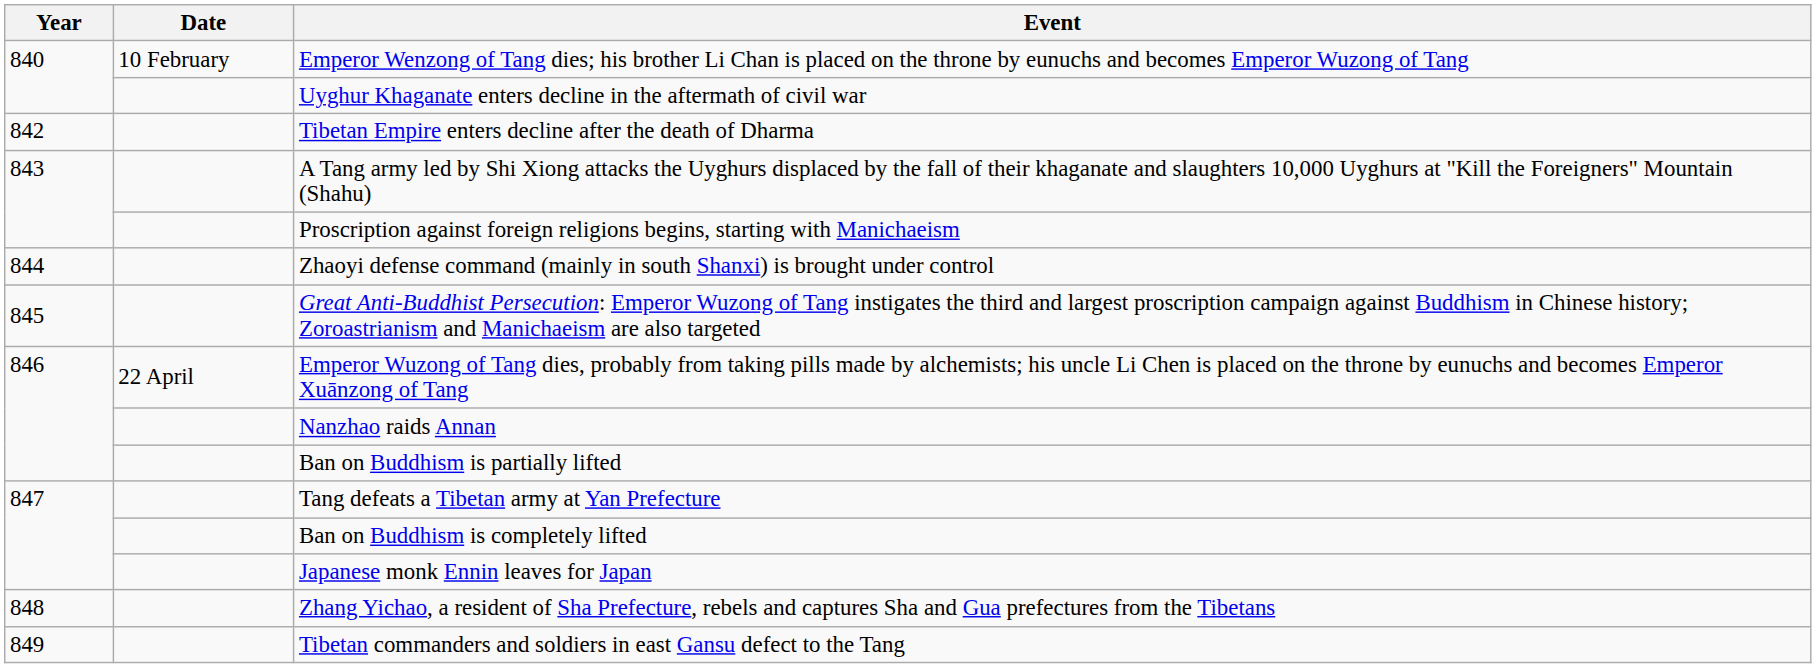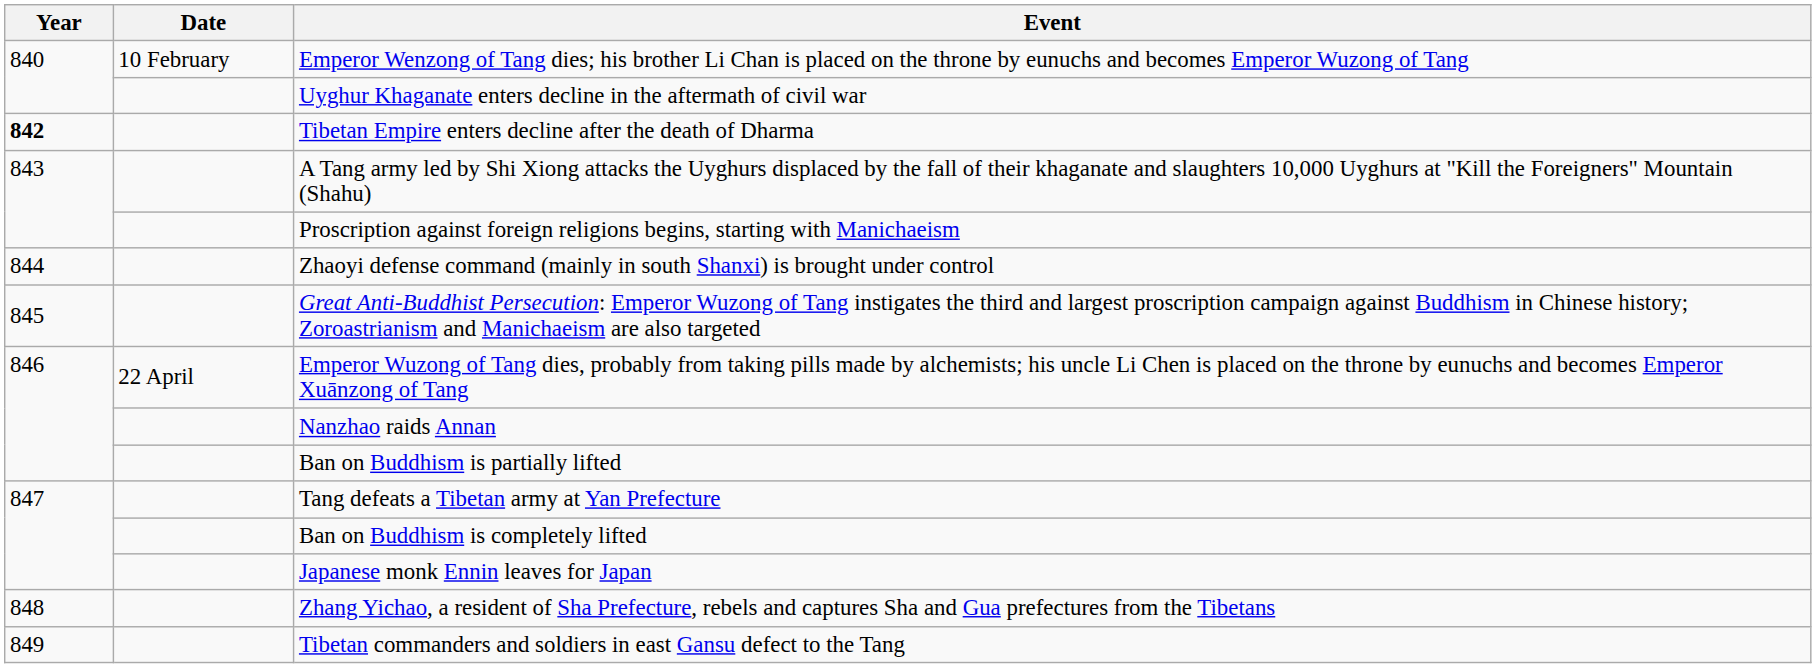(27, 131) normal -> (27, 131) bold
